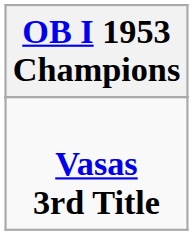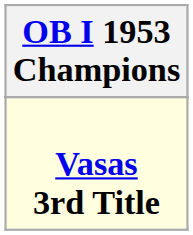(96, 182) no background -> (96, 182) lightyellow background
